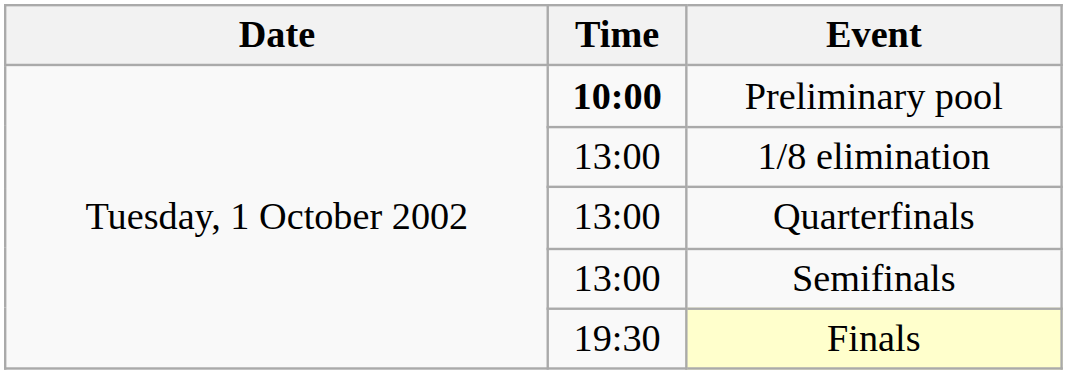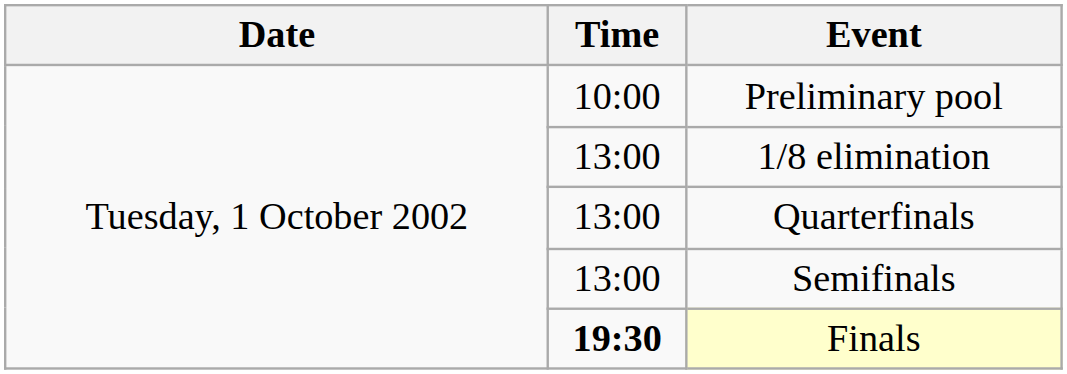(617, 95) bold -> (617, 95) normal
(617, 338) normal -> (617, 338) bold
